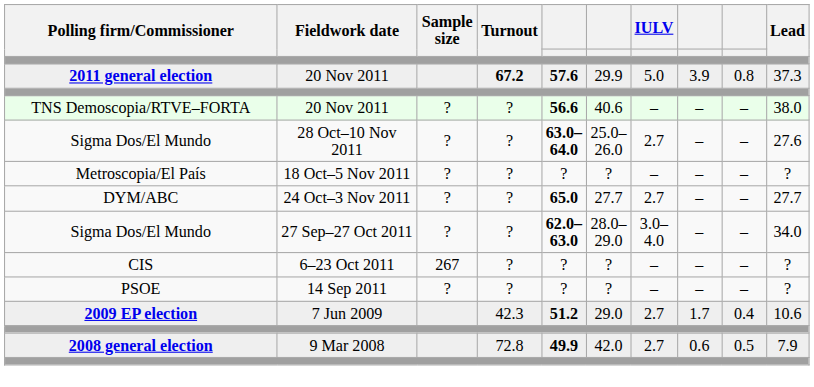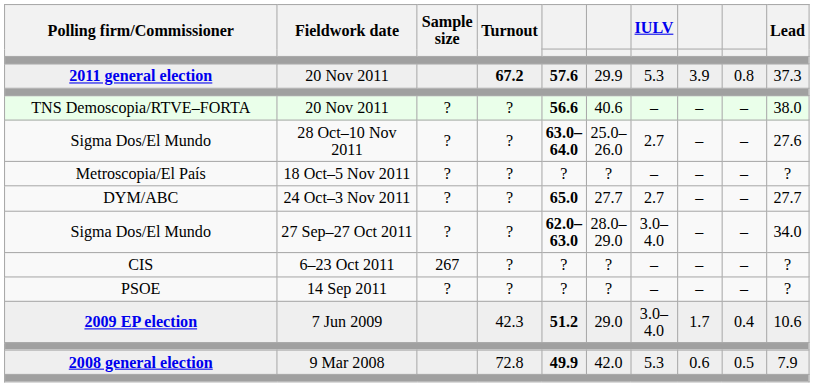(654, 76) 5.0 -> (654, 76) 5.3
(654, 313) 2.7 -> (654, 321) 3.0– 4.0
(654, 345) 2.7 -> (654, 362) 5.3
